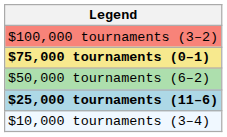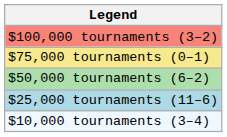(109, 58) bold -> (109, 58) normal
(113, 100) bold -> (113, 100) normal
